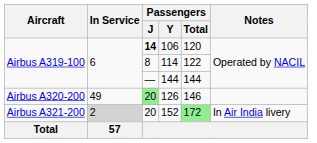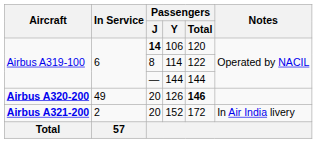(46, 96) normal -> (48, 96) bold
(150, 96) lightgreen background -> (155, 96) no background
(192, 96) normal -> (197, 96) bold
(46, 113) normal -> (48, 113) bold
(93, 113) lightgrey background -> (97, 113) no background
(192, 113) lightgreen background -> (197, 113) no background
